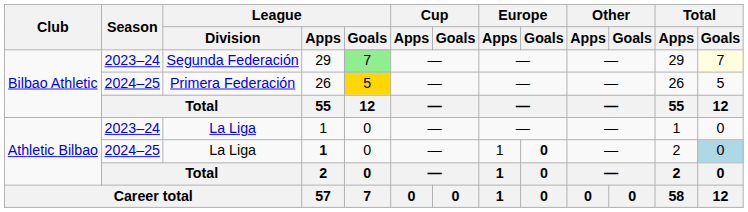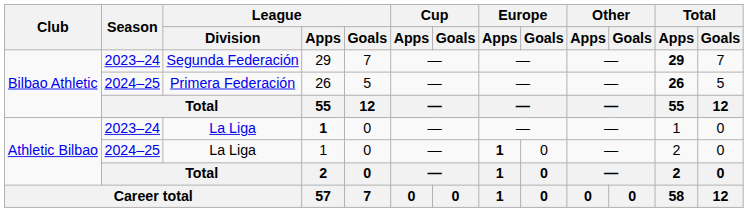(367, 60) lightgreen background -> (367, 60) no background
(676, 60) normal -> (676, 60) bold
(720, 60) lightyellow background -> (720, 60) no background
(367, 83) gold background -> (367, 83) no background
(676, 83) normal -> (676, 83) bold
(323, 128) normal -> (323, 128) bold
(323, 151) bold -> (323, 151) normal
(500, 151) normal -> (500, 151) bold
(544, 151) bold -> (544, 151) normal
(720, 151) lightblue background -> (720, 151) no background
